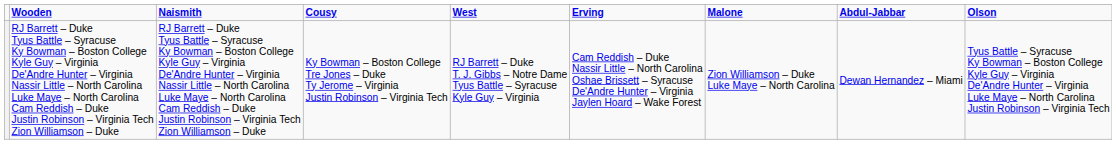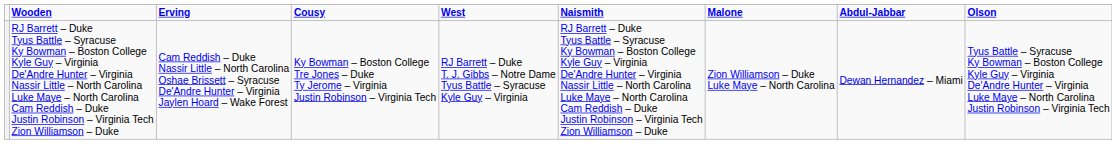columns swapped: (180, 13) <-> (588, 13)
